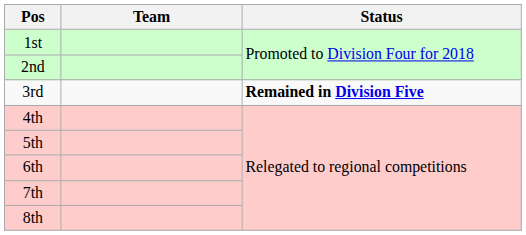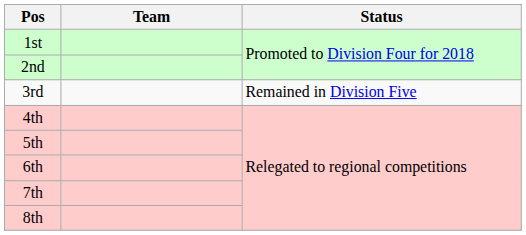(335, 92) bold -> (331, 92) normal
